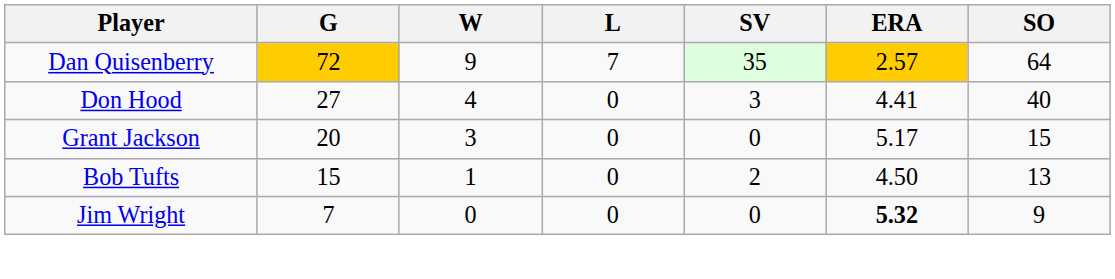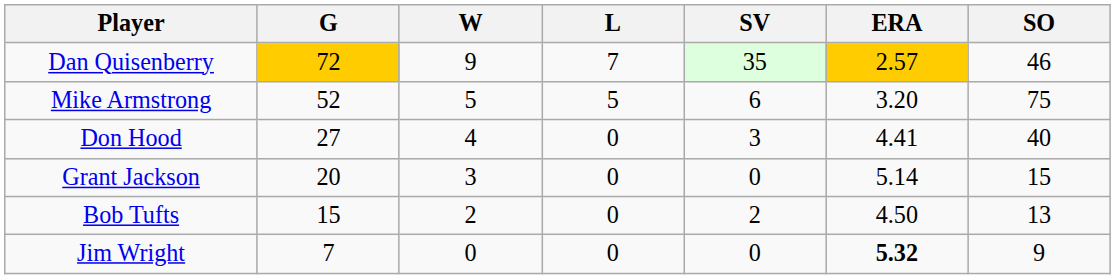(1039, 61) 64 -> (1039, 61) 46
+ row: (131, 100)
(897, 138) 5.17 -> (897, 176) 5.14
(471, 176) 1 -> (471, 215) 2
